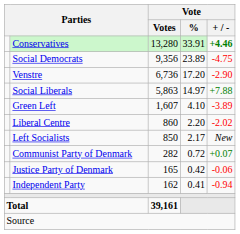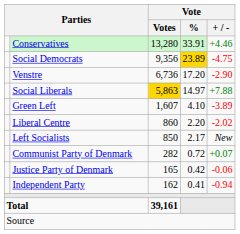(221, 43) bold -> (221, 43) normal
(194, 59) no background -> (194, 59) gold background
(167, 91) no background -> (167, 91) gold background
